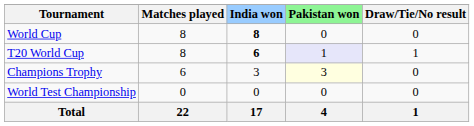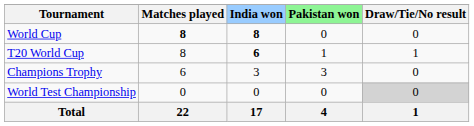(183, 33) normal -> (183, 33) bold
(324, 53) lavender background -> (324, 53) no background
(324, 72) lightyellow background -> (324, 72) no background
(416, 92) no background -> (416, 92) lightgrey background
